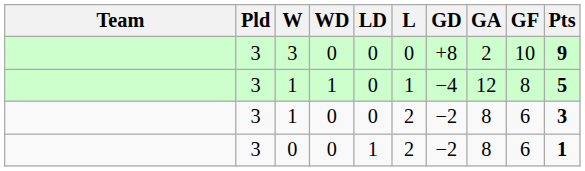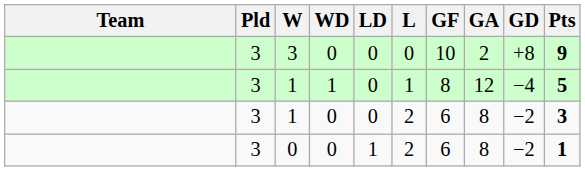columns swapped: (525, 20) <-> (446, 20)
